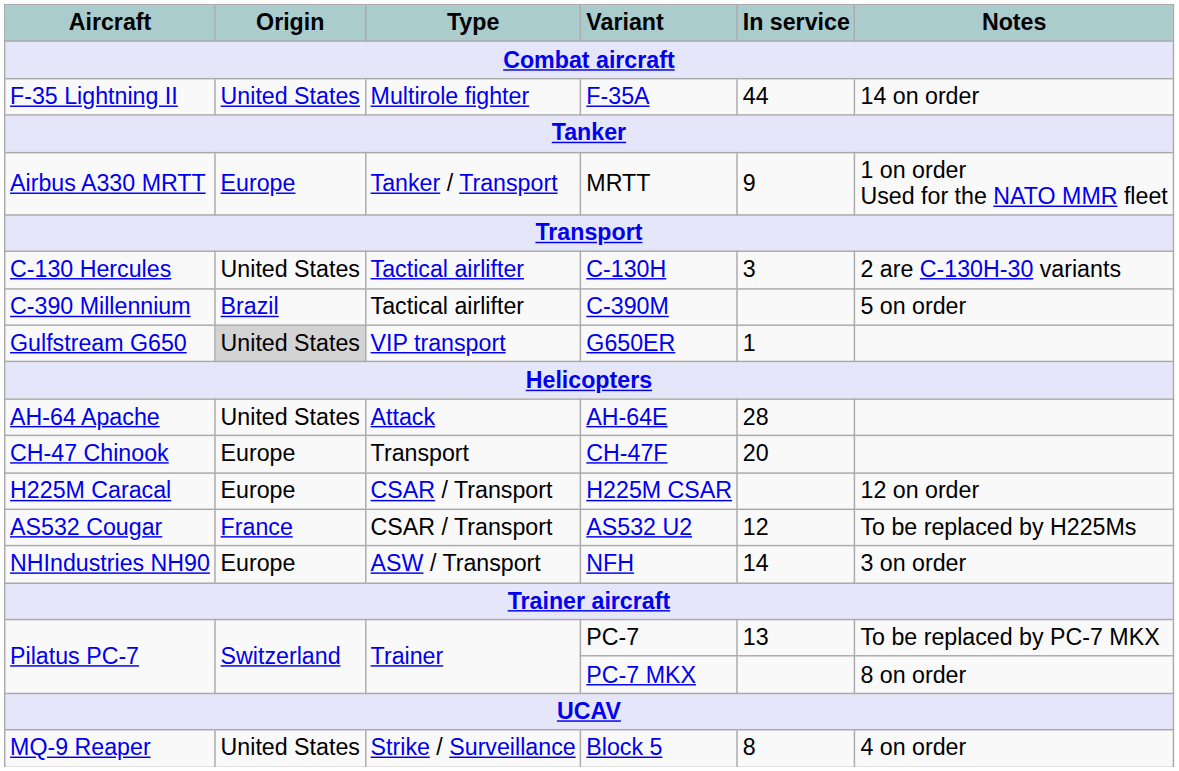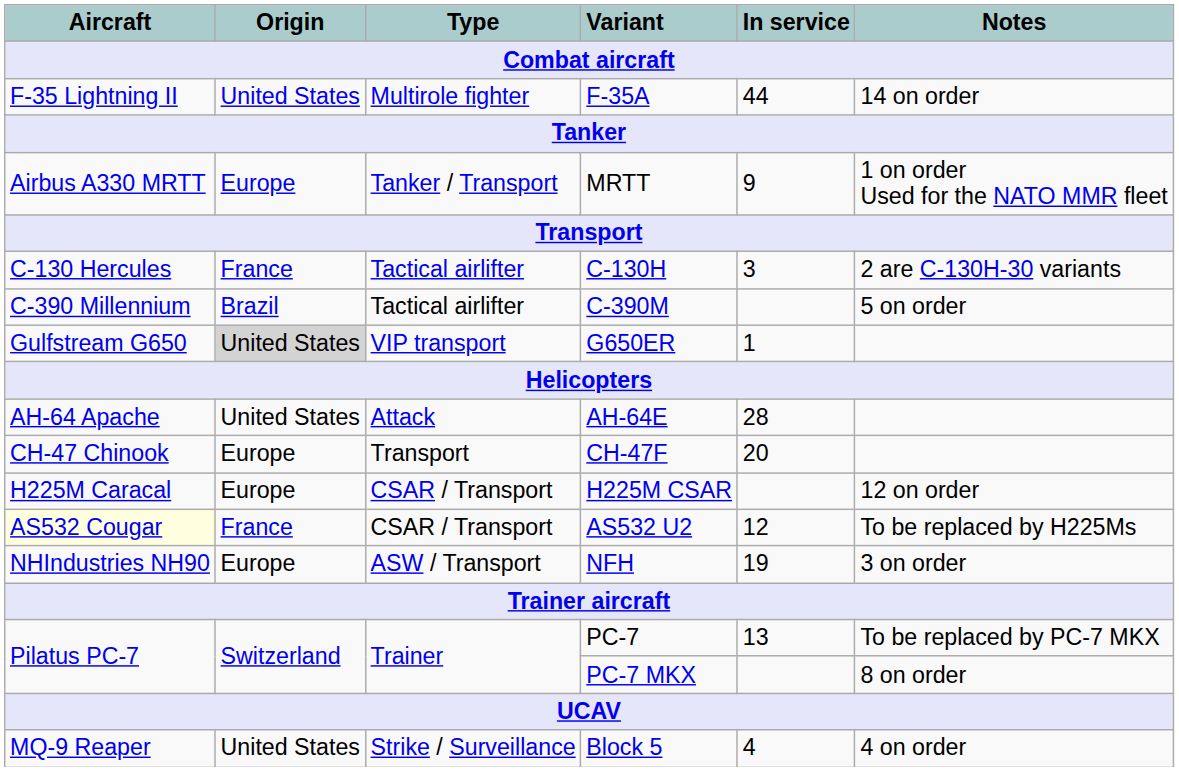(290, 269) United States -> (257, 269) France
(86, 527) no background -> (86, 527) lightyellow background
(756, 564) 14 -> (756, 564) 19
(749, 748) 8 -> (749, 748) 4
